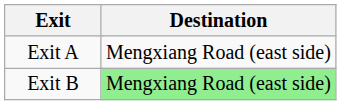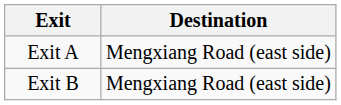(218, 83) lightgreen background -> (218, 83) no background
